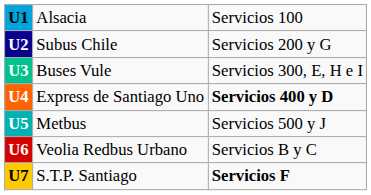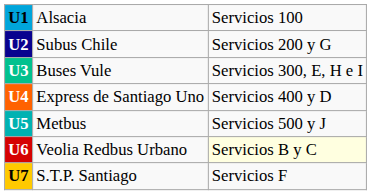(273, 96) bold -> (272, 96) normal
(264, 149) no background -> (264, 149) lightyellow background
(251, 176) bold -> (249, 176) normal
